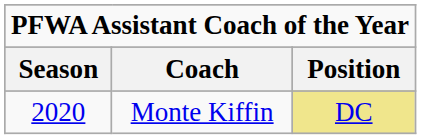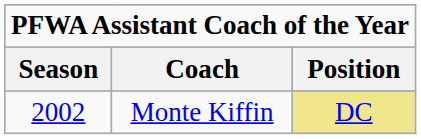(58, 111) 2020 -> (58, 111) 2002
